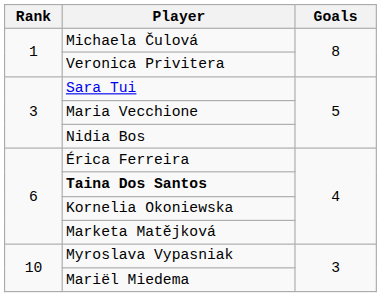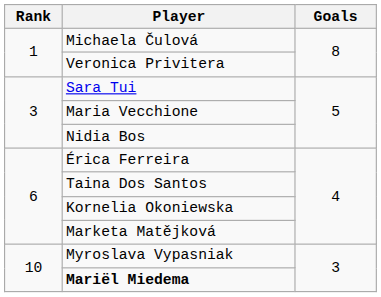(136, 184) bold -> (136, 184) normal
(128, 280) normal -> (128, 280) bold
